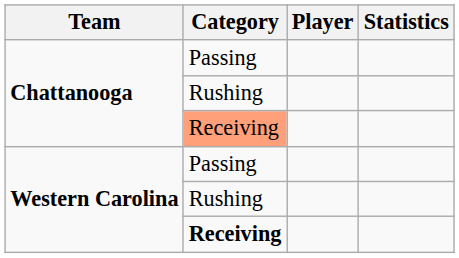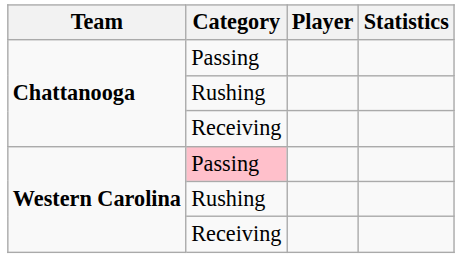(234, 128) lightsalmon background -> (236, 128) no background
(223, 163) no background -> (225, 163) pink background
(235, 234) bold -> (236, 234) normal
